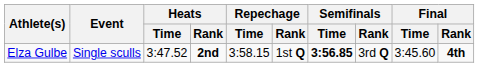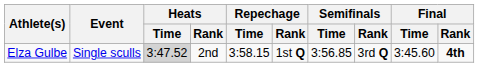(167, 53) no background -> (167, 53) lightgrey background
(208, 53) bold -> (208, 53) normal
(332, 53) bold -> (331, 53) normal
